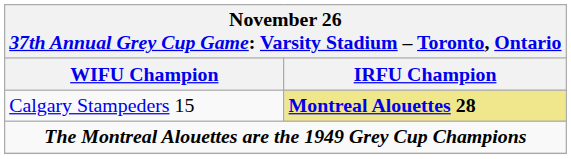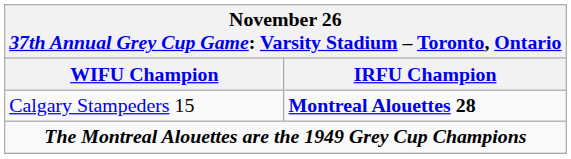(382, 105) khaki background -> (382, 105) no background
